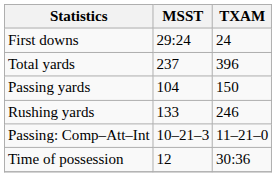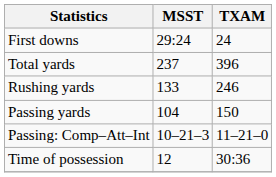rows swapped: (51, 111) <-> (49, 88)
